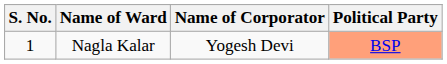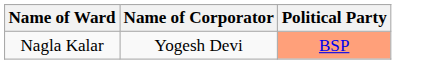- column: (30, 18)
